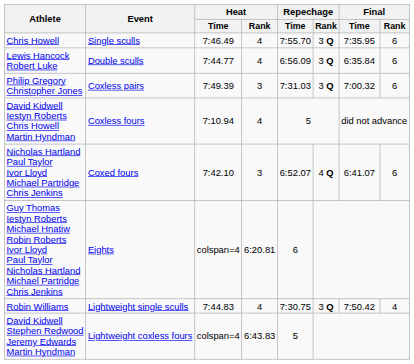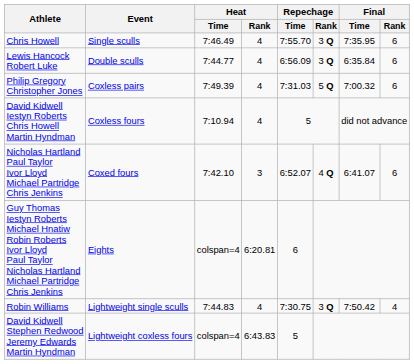(260, 86) 3 -> (260, 86) 4
(326, 86) 3 Q -> (326, 86) 5 Q
